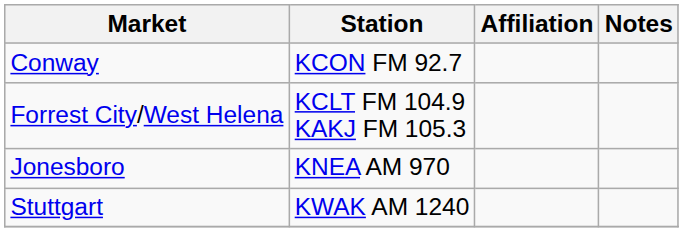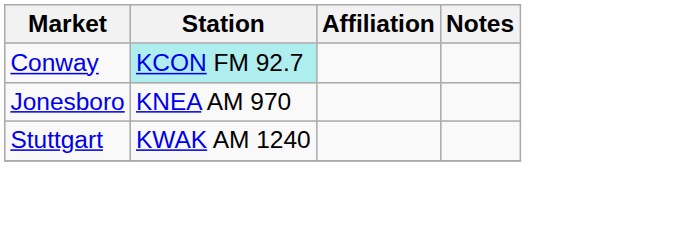(378, 62) no background -> (220, 62) paleturquoise background
- row: (147, 115)
